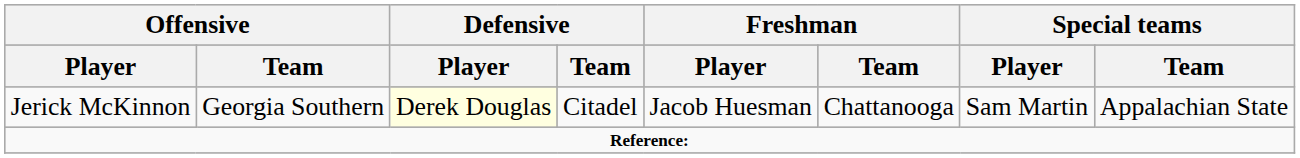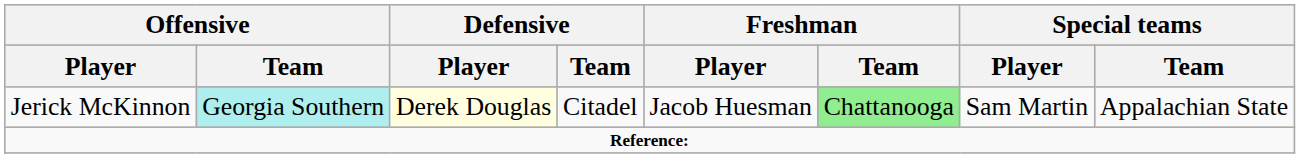(293, 106) no background -> (293, 106) paleturquoise background
(889, 106) no background -> (889, 106) lightgreen background
